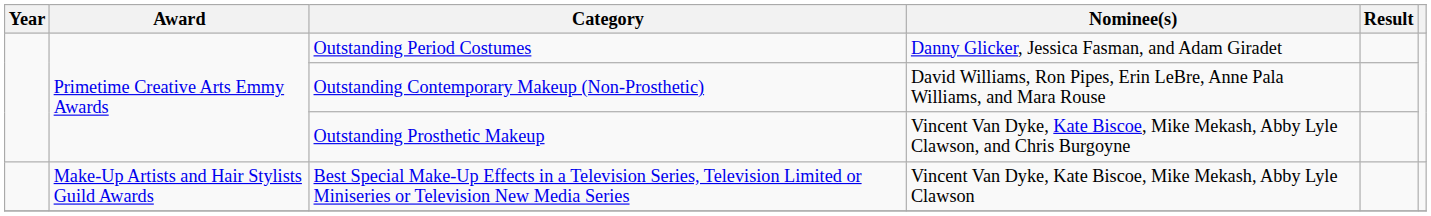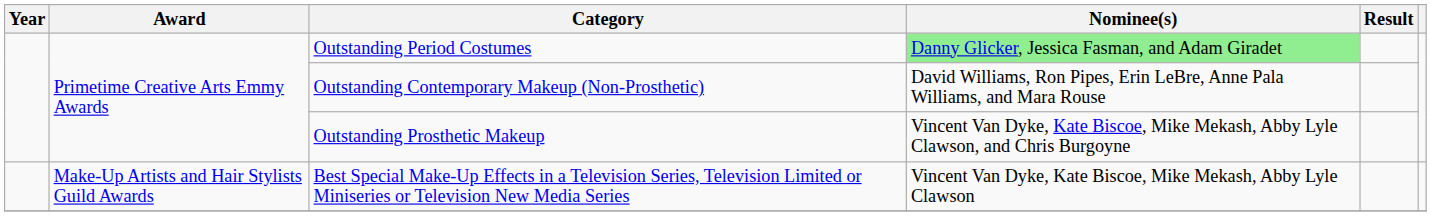(1096, 47) no background -> (1096, 47) lightgreen background
